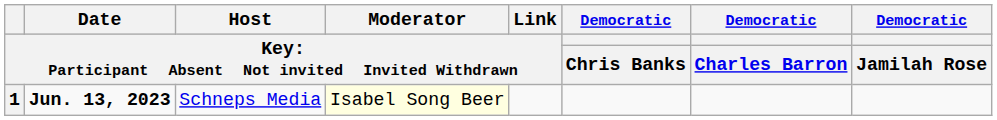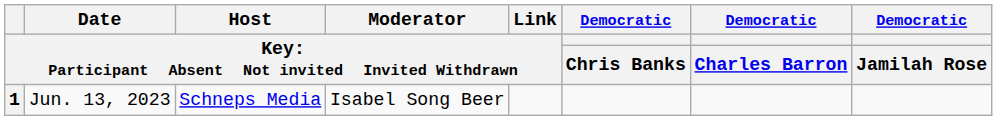(100, 100) bold -> (100, 100) normal
(417, 100) lightyellow background -> (417, 100) no background
